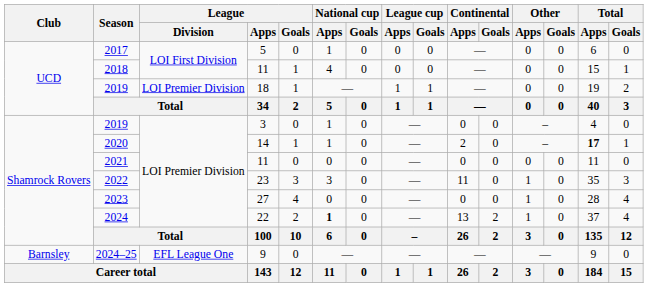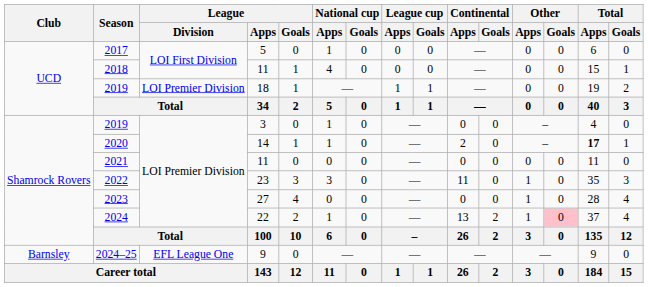(329, 217) bold -> (329, 217) normal
(561, 217) no background -> (561, 217) pink background
